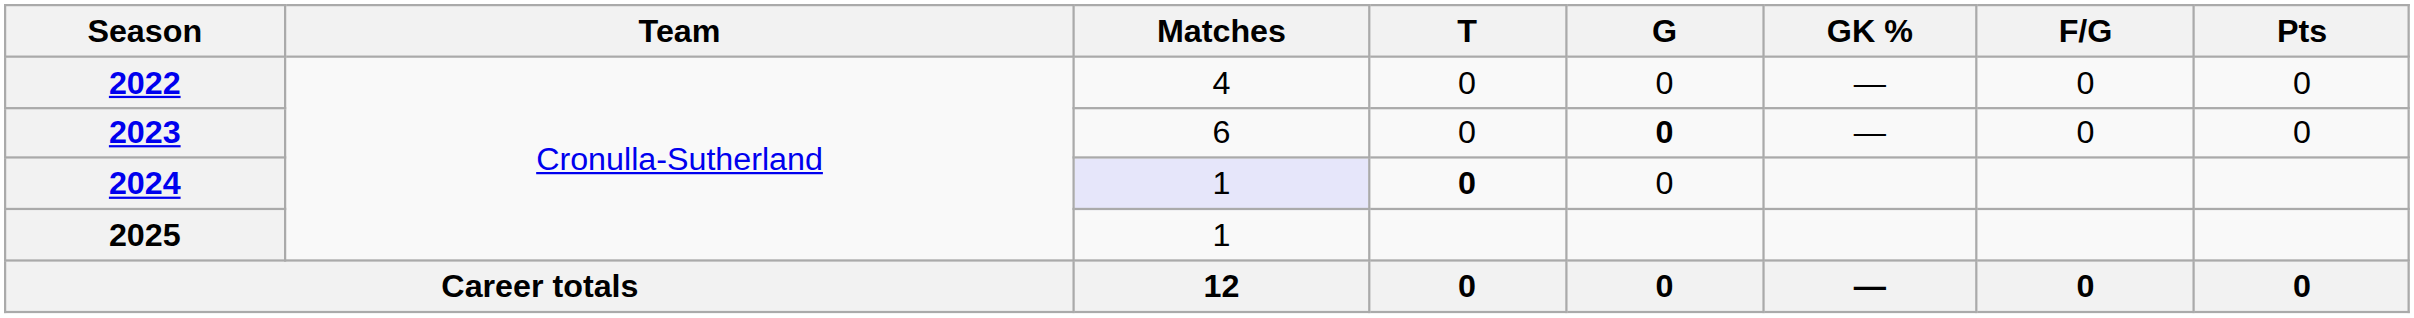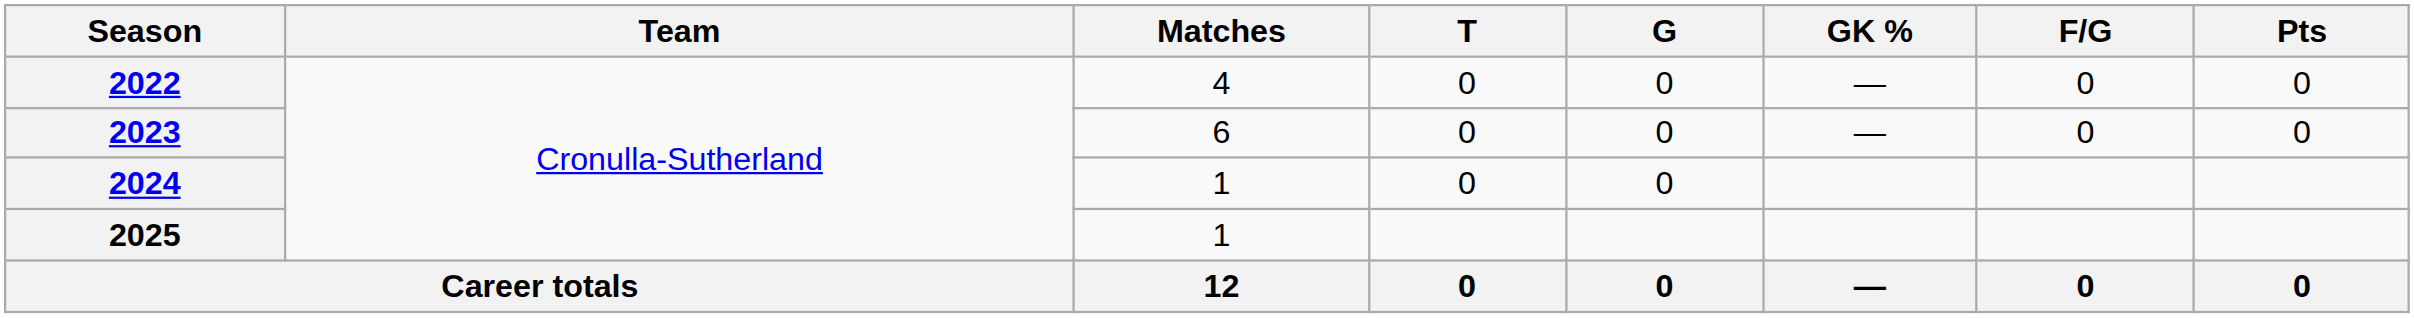(1665, 133) bold -> (1665, 133) normal
(1221, 184) lavender background -> (1221, 184) no background
(1467, 184) bold -> (1467, 184) normal
